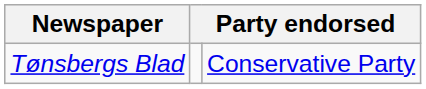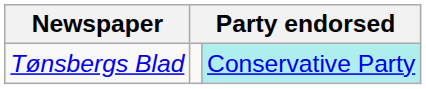(311, 63) no background -> (311, 63) paleturquoise background
